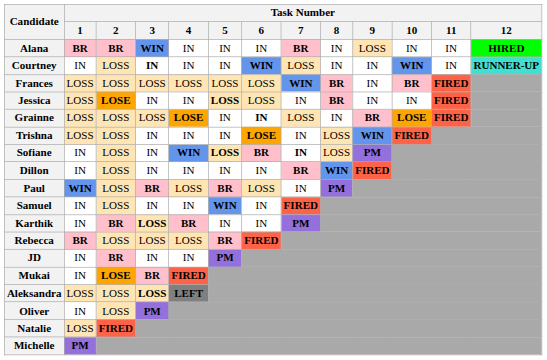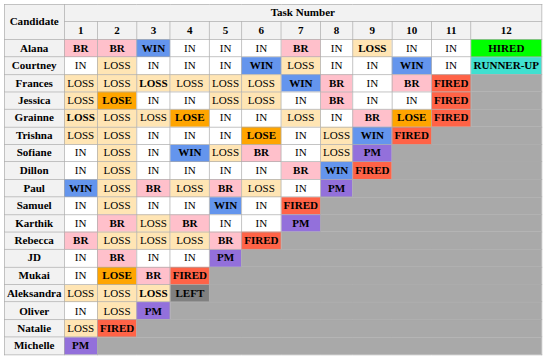(372, 48) normal -> (372, 48) bold
(152, 65) bold -> (153, 65) normal
(152, 83) normal -> (153, 83) bold
(225, 100) bold -> (226, 100) normal
(80, 118) normal -> (81, 118) bold
(261, 118) bold -> (261, 118) normal
(225, 153) bold -> (226, 153) normal
(301, 153) bold -> (301, 153) normal
(152, 223) bold -> (153, 223) normal
